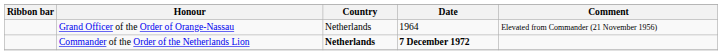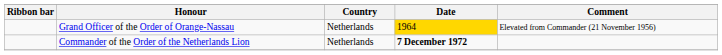(409, 27) no background -> (406, 27) gold background
(350, 42) bold -> (350, 42) normal
